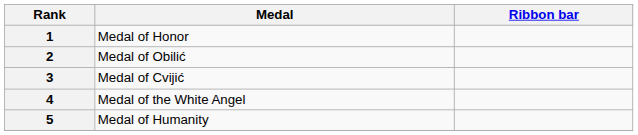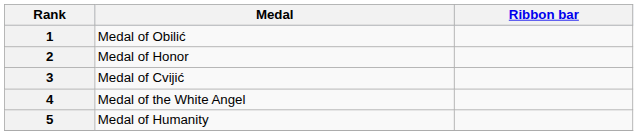(143, 36) Medal of Honor -> (142, 36) Medal of Obilić
(142, 57) Medal of Obilić -> (143, 57) Medal of Honor
